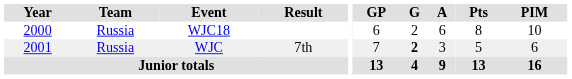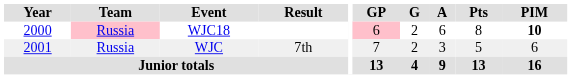(115, 30) no background -> (115, 30) pink background
(376, 30) no background -> (376, 30) pink background
(534, 30) normal -> (534, 30) bold
(414, 48) bold -> (414, 48) normal
